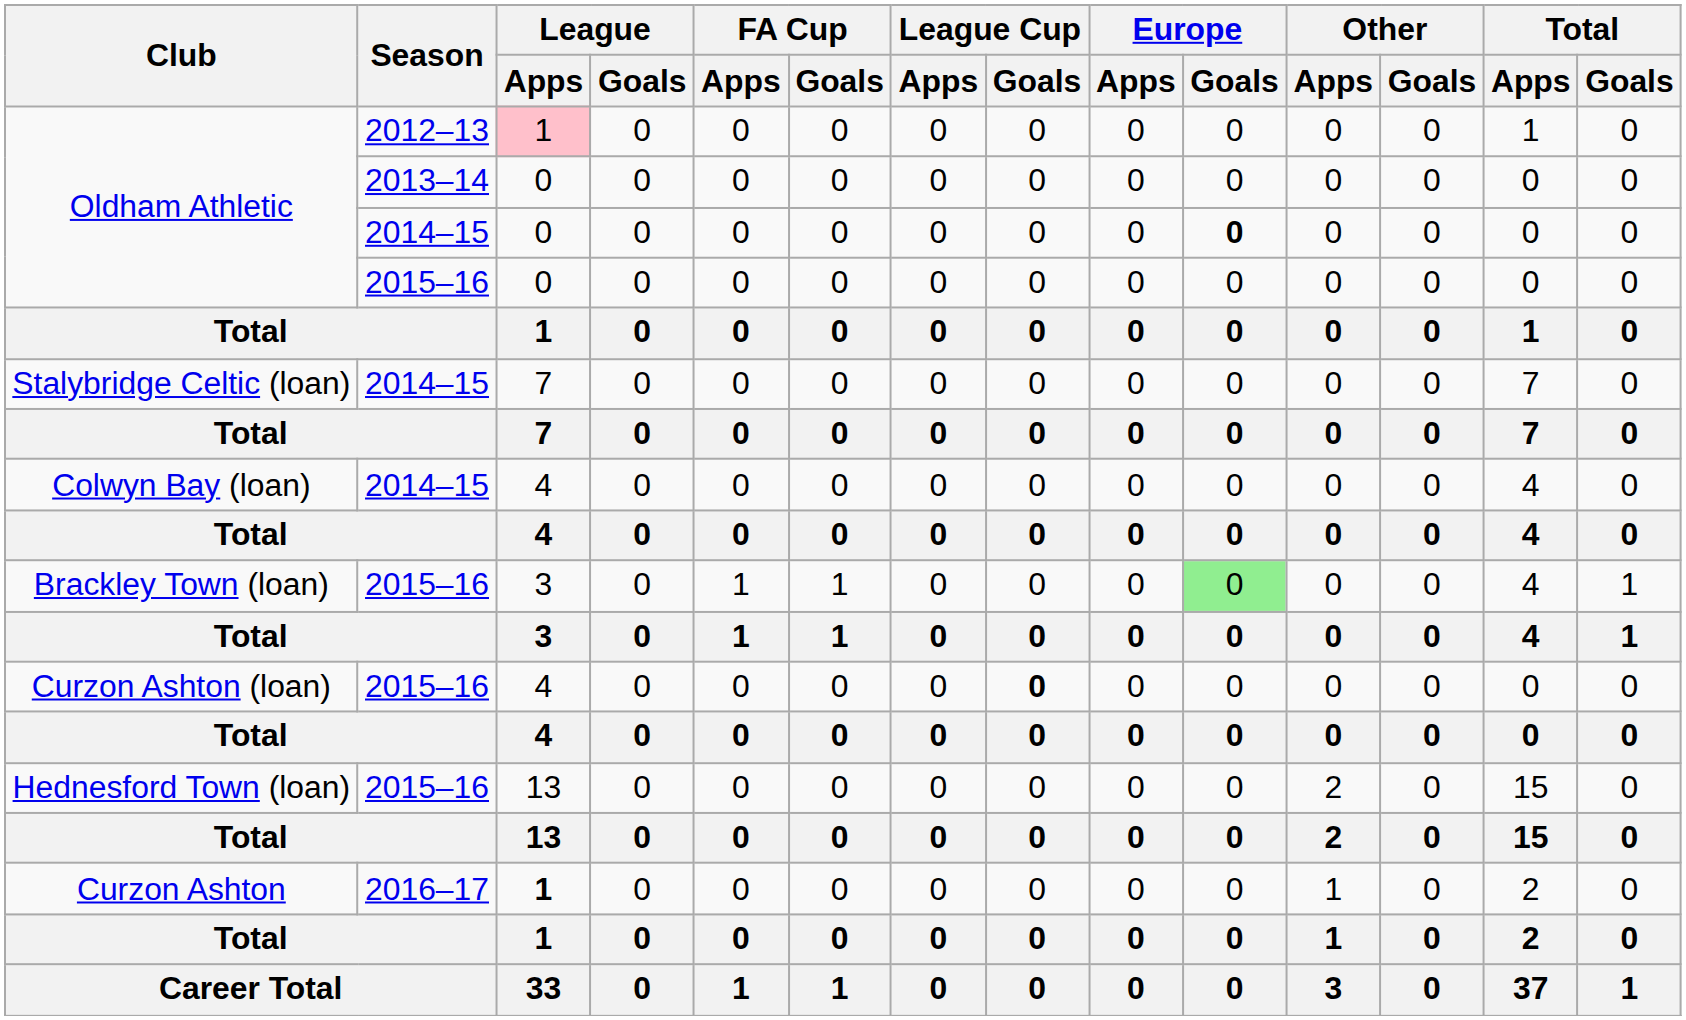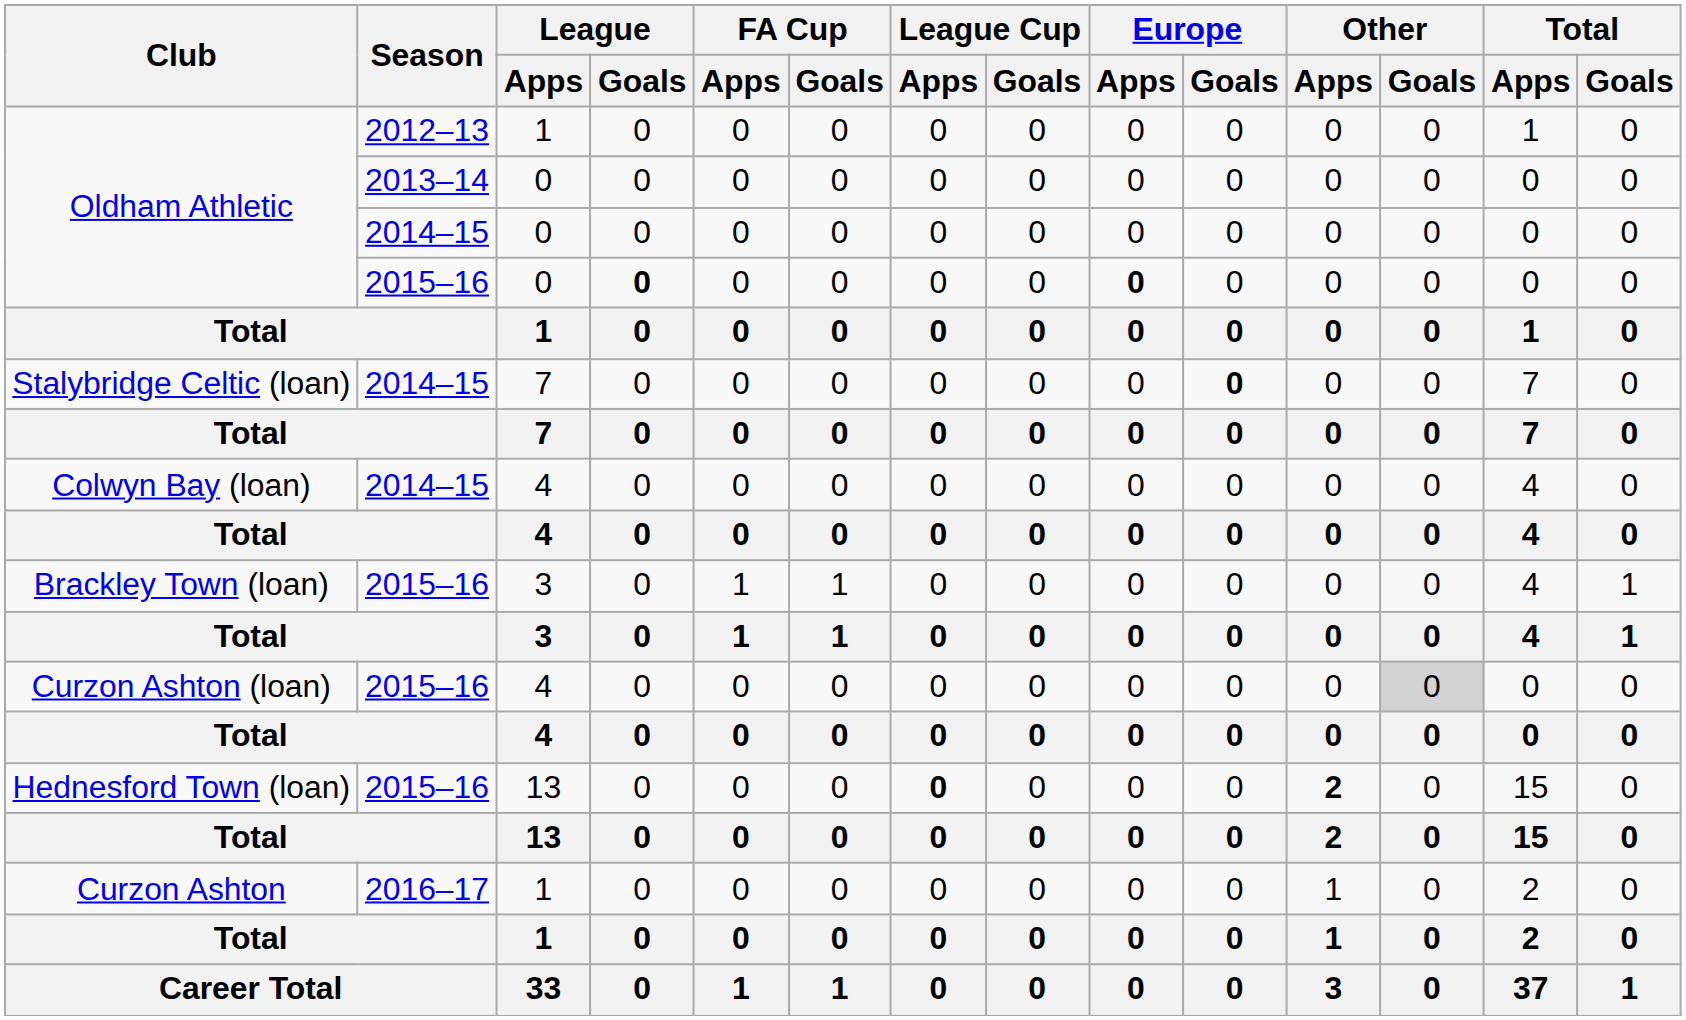(543, 130) pink background -> (543, 130) no background
(1235, 231) bold -> (1235, 231) normal
(642, 282) normal -> (642, 282) bold
(1136, 282) normal -> (1136, 282) bold
(1235, 383) normal -> (1235, 383) bold
(1235, 585) lightgreen background -> (1235, 585) no background
(1037, 686) bold -> (1037, 686) normal
(1432, 686) no background -> (1432, 686) lightgrey background
(938, 787) normal -> (938, 787) bold
(1333, 787) normal -> (1333, 787) bold
(543, 888) bold -> (543, 888) normal
